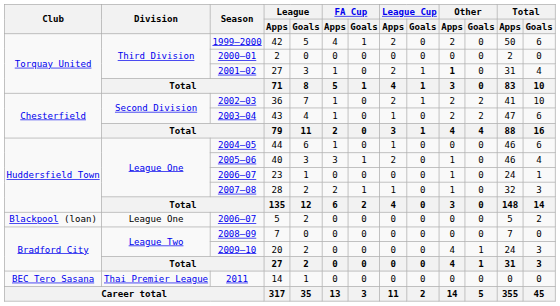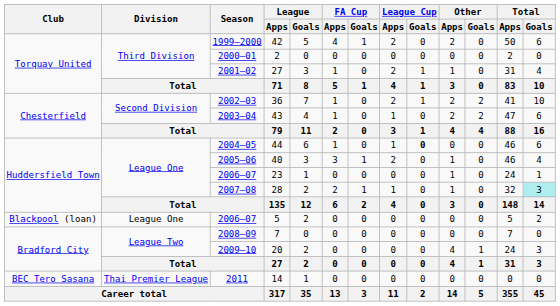(452, 71) bold -> (452, 71) normal
(423, 145) normal -> (423, 145) bold
(539, 190) no background -> (539, 190) paleturquoise background
